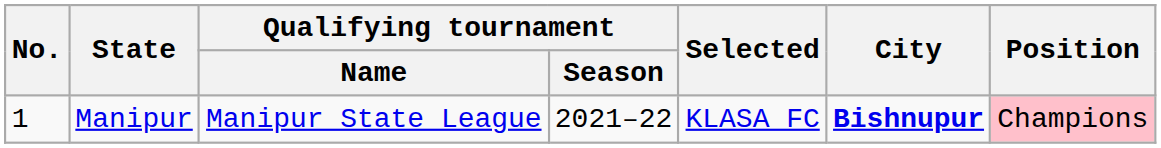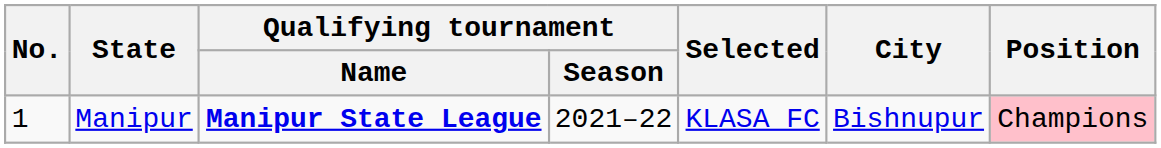(374, 119) normal -> (374, 119) bold
(909, 119) bold -> (909, 119) normal
